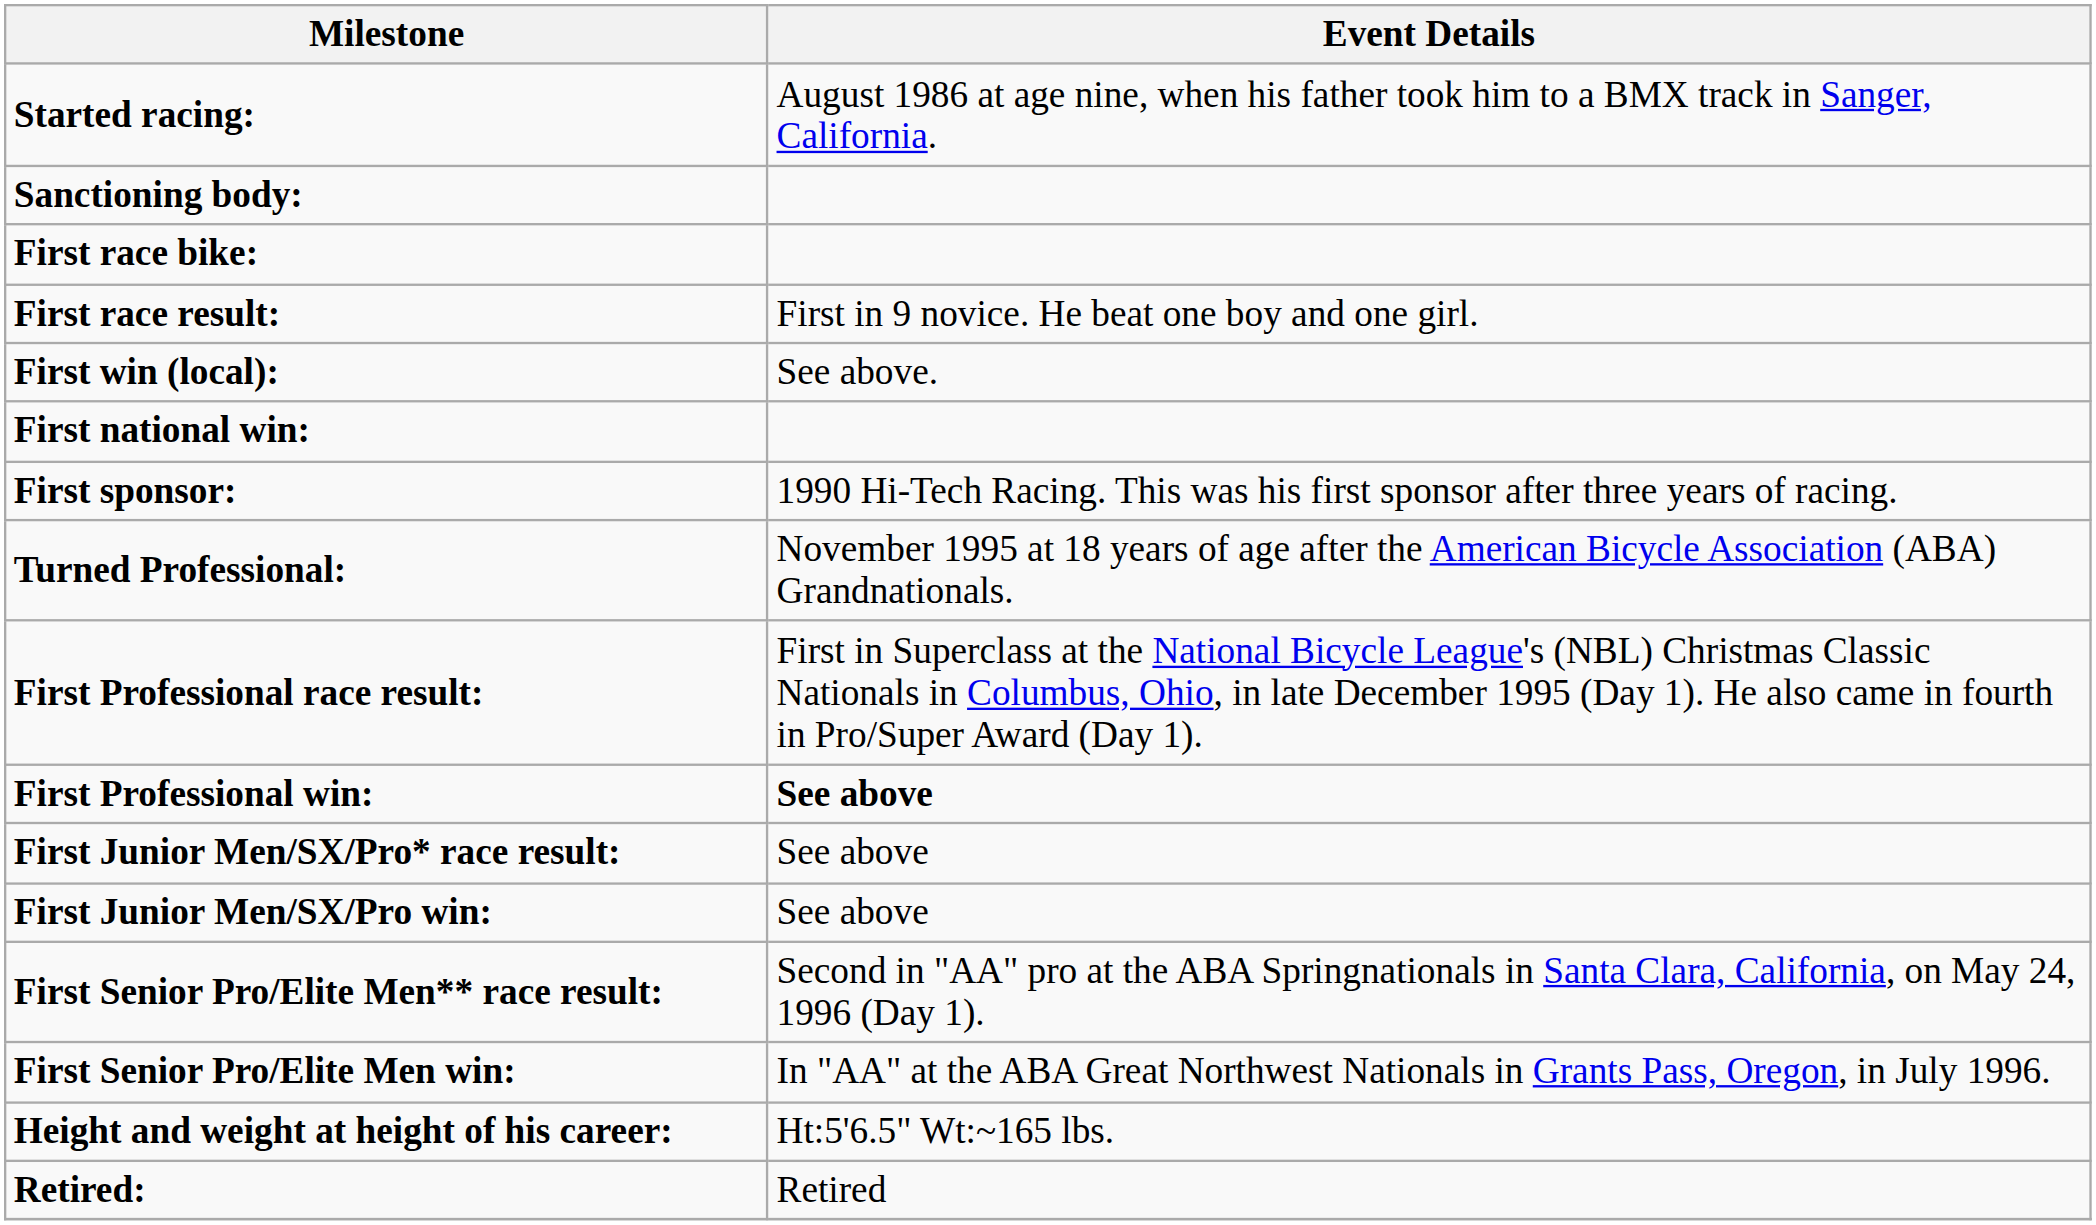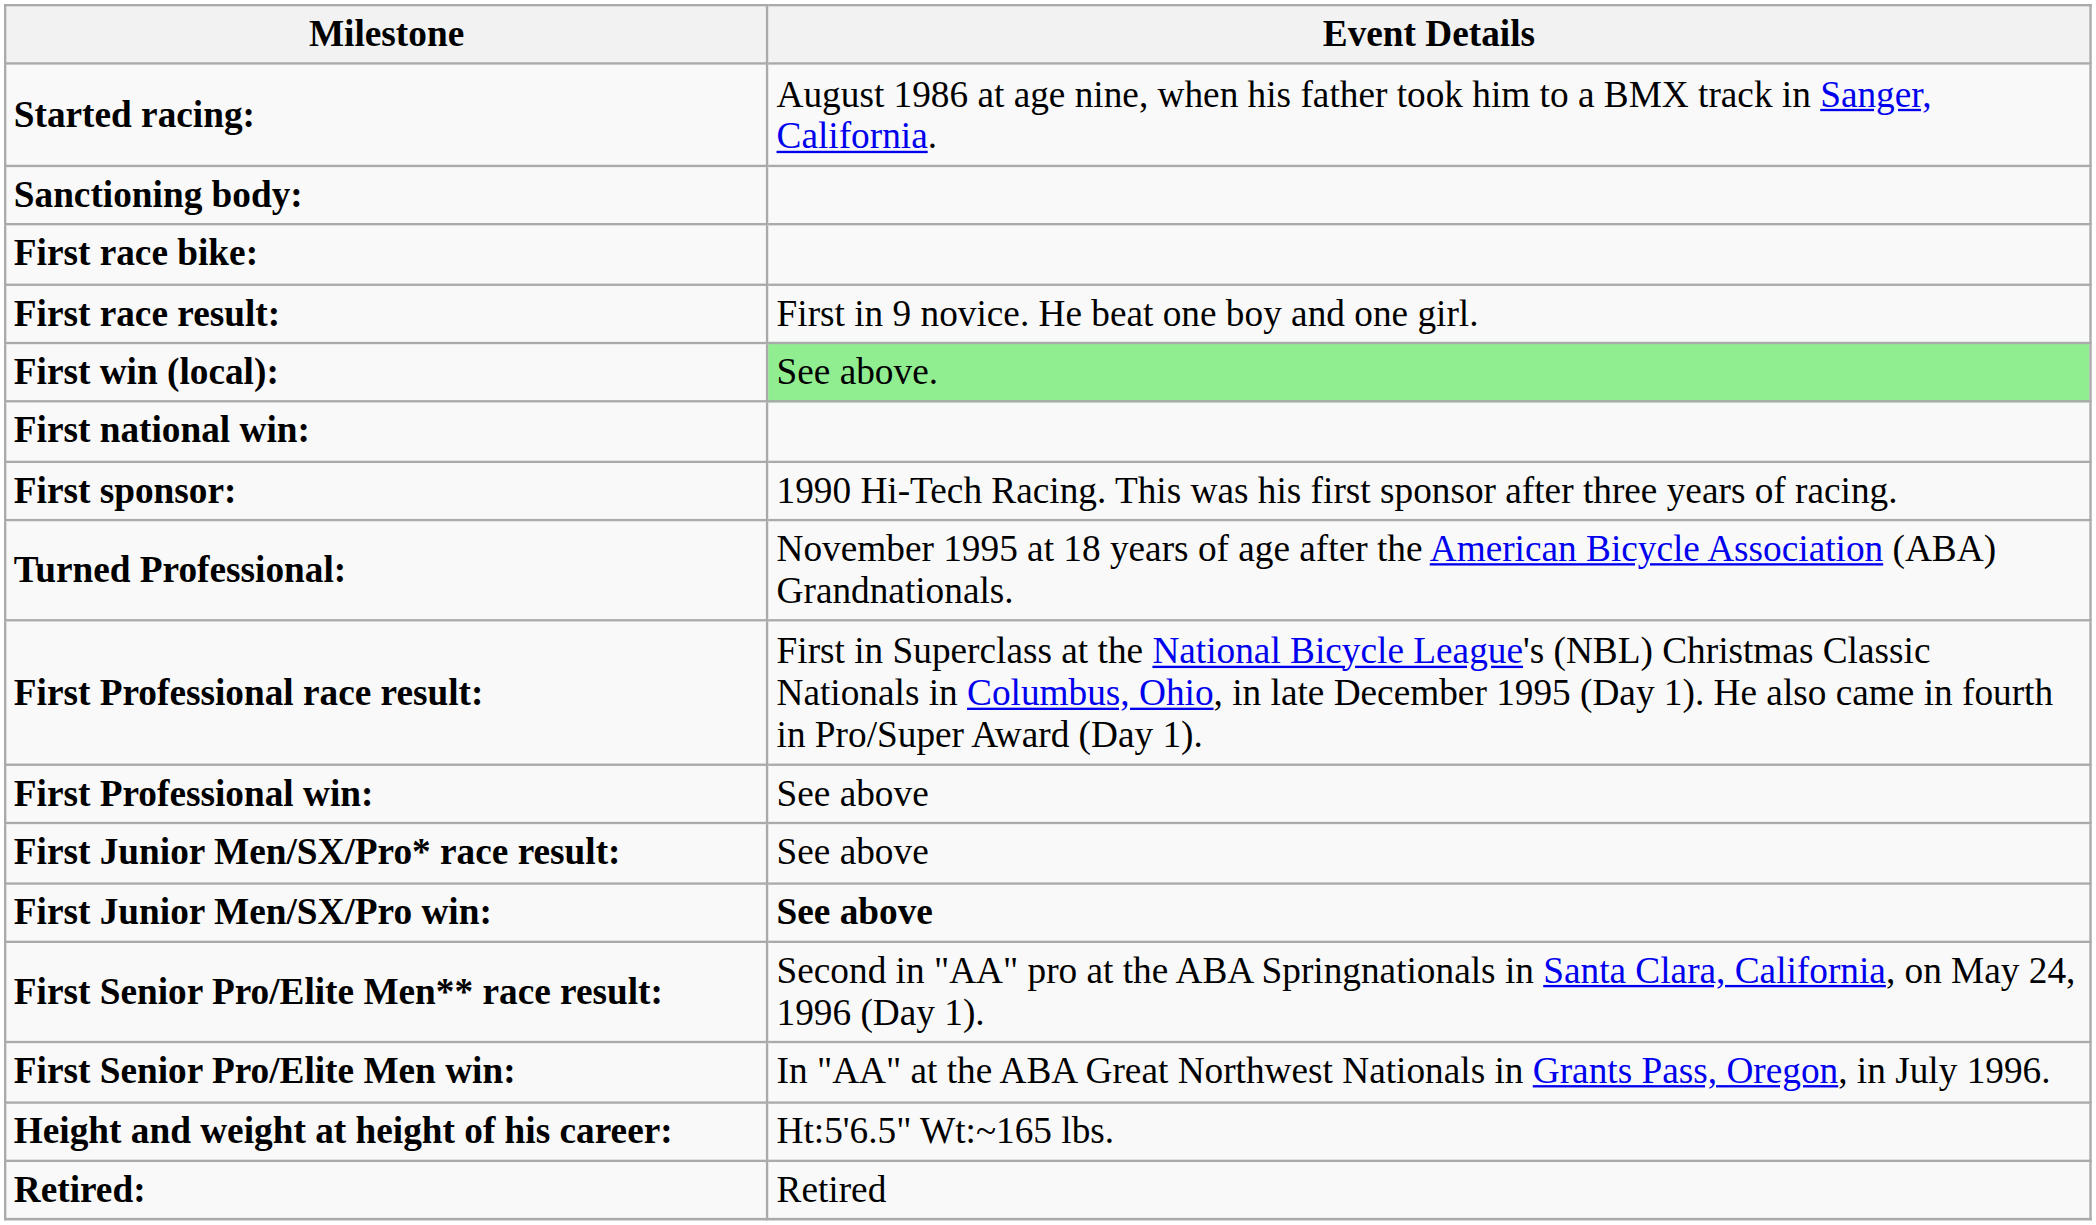(857, 371) no background -> (857, 371) lightgreen background
(855, 793) bold -> (853, 793) normal
(853, 911) normal -> (855, 911) bold
